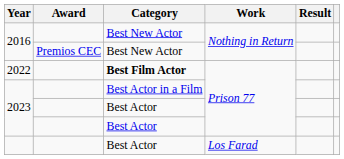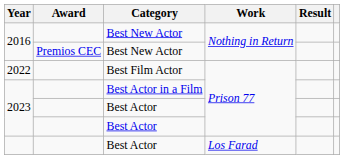(146, 70) bold -> (144, 70) normal
